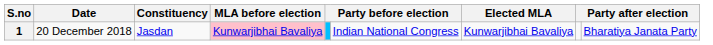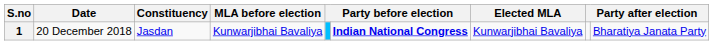(268, 31) pink background -> (268, 31) no background
(396, 31) normal -> (400, 31) bold
